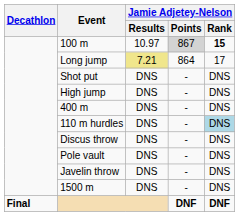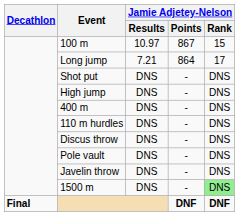(186, 45) lightgrey background -> (186, 45) no background
(220, 45) bold -> (220, 45) normal
(147, 60) khaki background -> (147, 60) no background
(220, 124) lightblue background -> (220, 124) no background
(220, 188) no background -> (220, 188) lightgreen background
